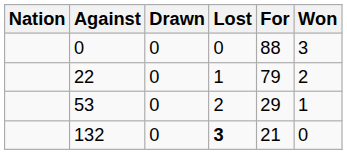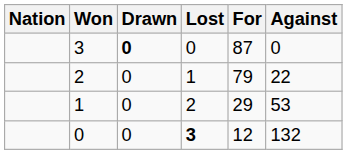columns swapped: (318, 18) <-> (107, 18)
(154, 47) normal -> (127, 47) bold
(270, 47) 88 -> (243, 47) 87
(270, 134) 21 -> (243, 134) 12
